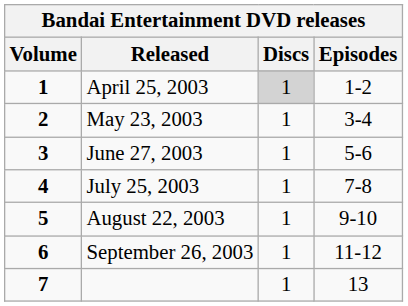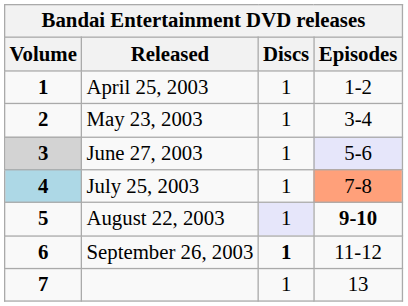(286, 86) lightgrey background -> (286, 86) no background
(43, 152) no background -> (43, 152) lightgrey background
(358, 152) no background -> (358, 152) lavender background
(43, 185) no background -> (43, 185) lightblue background
(358, 185) no background -> (358, 185) lightsalmon background
(286, 218) no background -> (286, 218) lavender background
(358, 218) normal -> (358, 218) bold
(286, 251) normal -> (286, 251) bold
